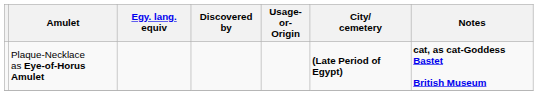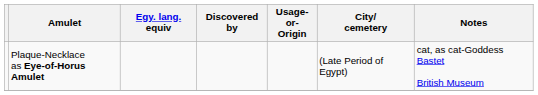(346, 66) bold -> (351, 66) normal
(459, 66) bold -> (460, 66) normal
